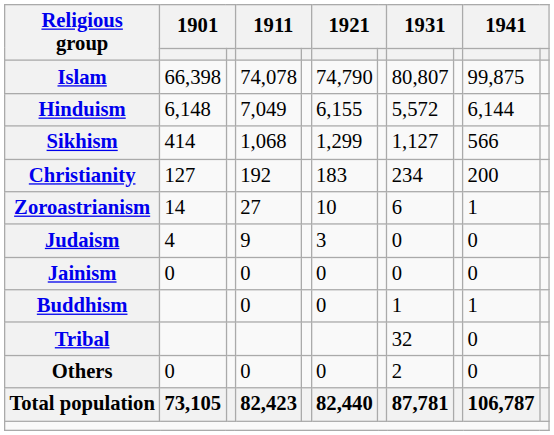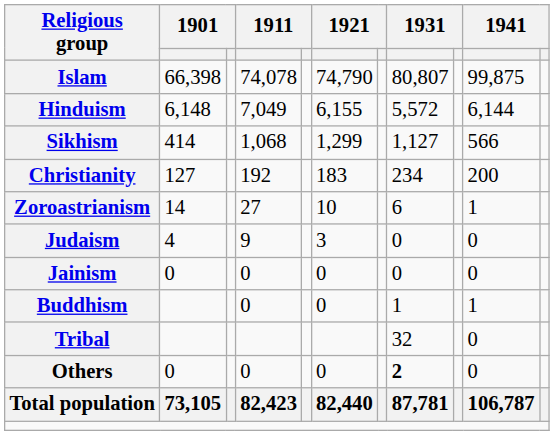(397, 371) normal -> (397, 371) bold
